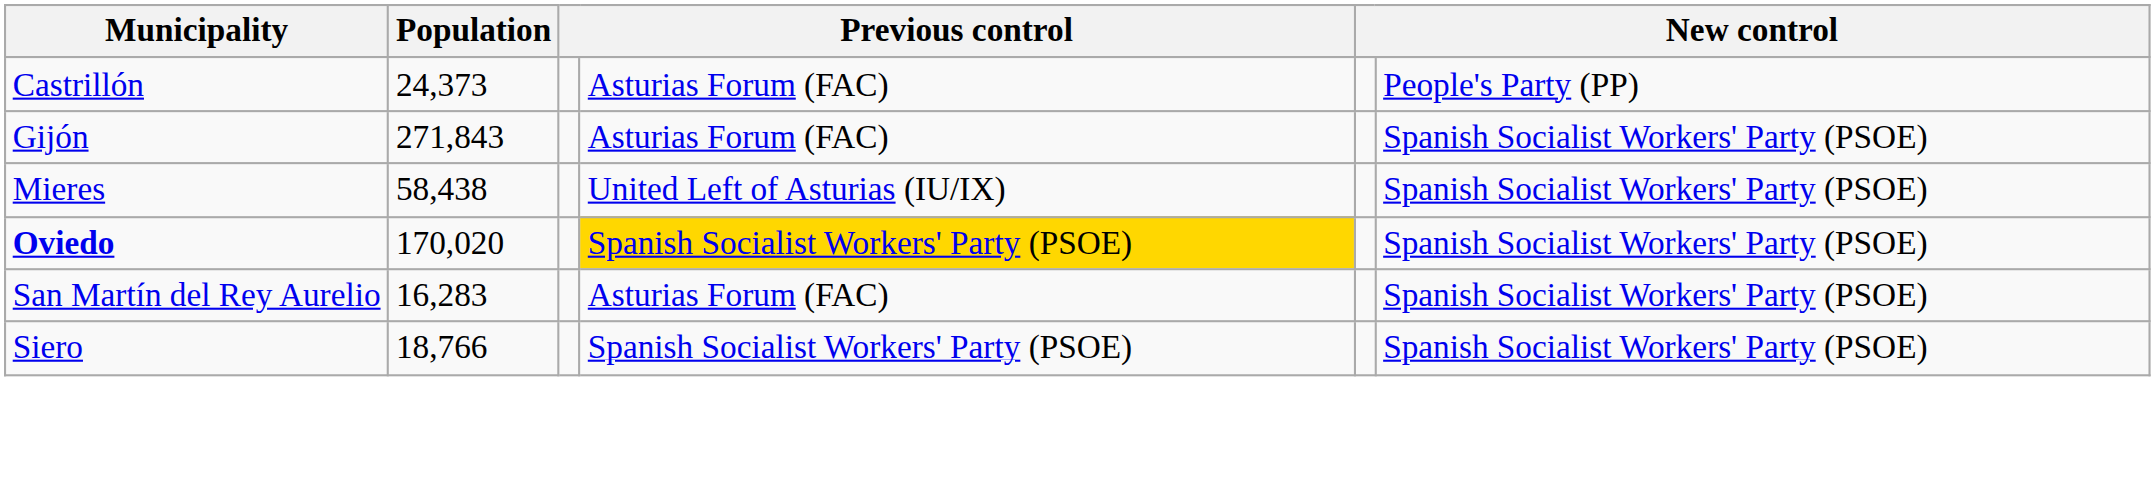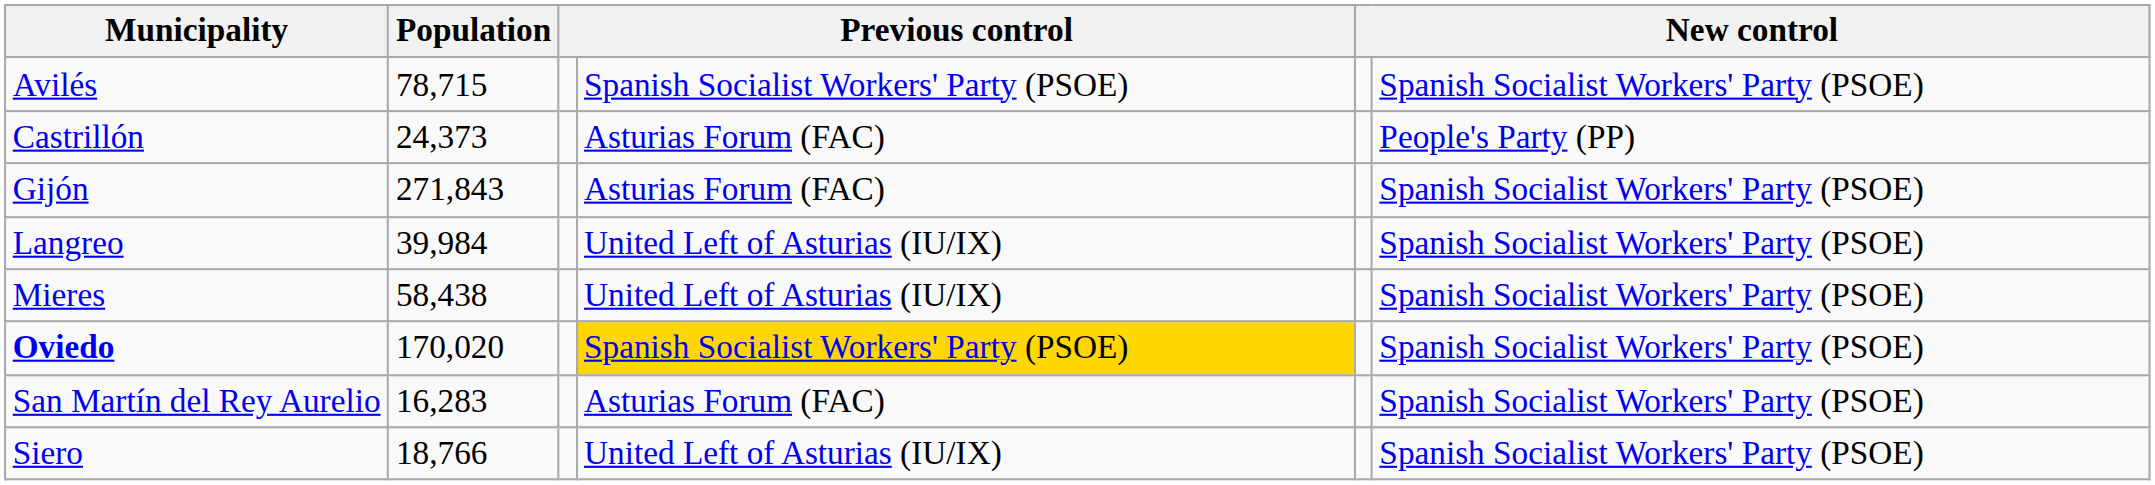+ row: (55, 83)
+ row: (68, 242)
(860, 347) Spanish Socialist Workers' Party (PSOE) -> (793, 453) United Left of Asturias (IU/IX)
